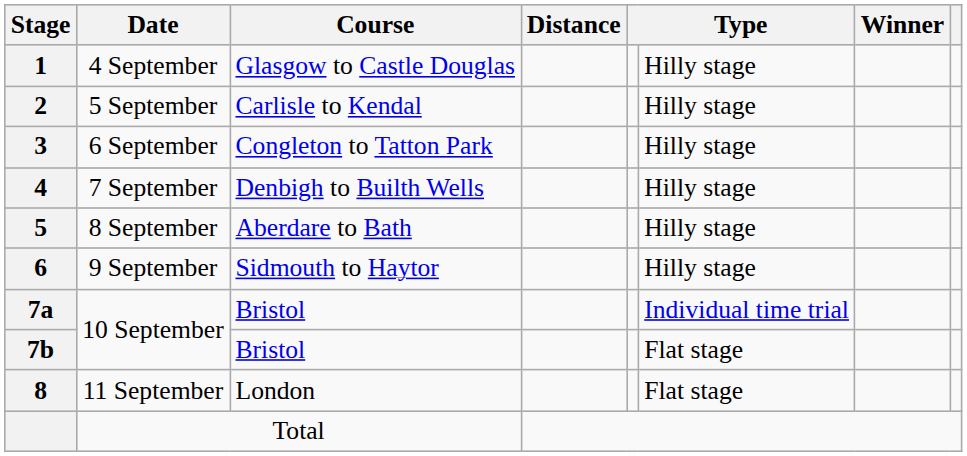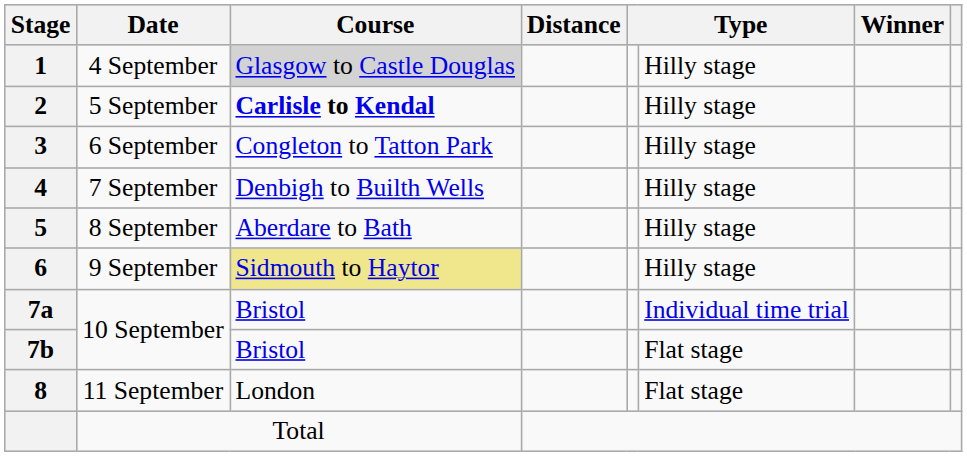(375, 65) no background -> (375, 65) lightgrey background
(329, 106) normal -> (335, 106) bold
(337, 268) no background -> (337, 268) khaki background
